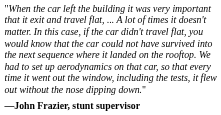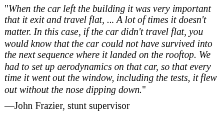(72, 106) bold -> (67, 106) normal
